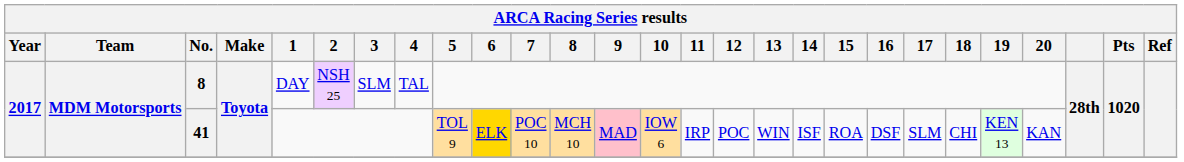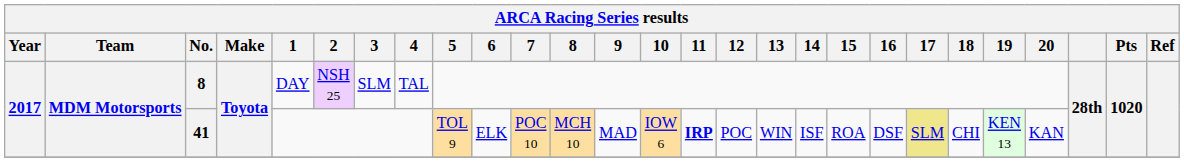(491, 133) gold background -> (491, 133) no background
(618, 133) pink background -> (618, 133) no background
(697, 133) normal -> (699, 133) bold
(925, 133) no background -> (928, 133) khaki background
